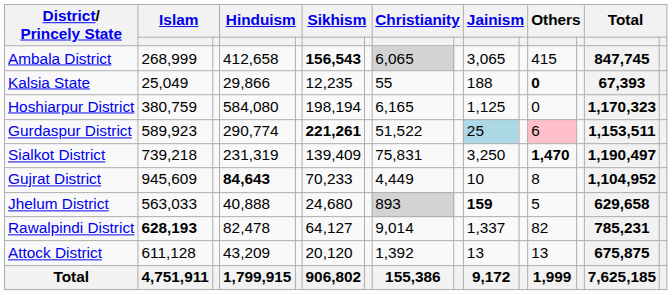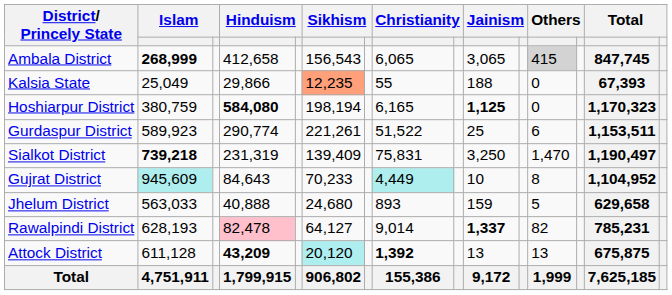(169, 58) normal -> (169, 58) bold
(333, 58) bold -> (333, 58) normal
(394, 58) lightgrey background -> (394, 58) no background
(544, 58) no background -> (544, 58) lightgrey background
(329, 82) no background -> (329, 82) lightsalmon background
(535, 82) bold -> (535, 82) normal
(251, 107) normal -> (251, 107) bold
(486, 107) normal -> (486, 107) bold
(333, 131) bold -> (333, 131) normal
(475, 131) lightblue background -> (475, 131) no background
(535, 131) pink background -> (535, 131) no background
(169, 155) normal -> (169, 155) bold
(550, 155) bold -> (550, 155) normal
(169, 180) no background -> (169, 180) paleturquoise background
(247, 180) bold -> (247, 180) normal
(394, 180) no background -> (394, 180) paleturquoise background
(388, 204) lightgrey background -> (388, 204) no background
(480, 204) bold -> (480, 204) normal
(169, 228) bold -> (169, 228) normal
(247, 228) no background -> (247, 228) pink background
(486, 228) normal -> (486, 228) bold
(247, 253) normal -> (247, 253) bold
(329, 253) no background -> (329, 253) paleturquoise background
(394, 253) normal -> (394, 253) bold
